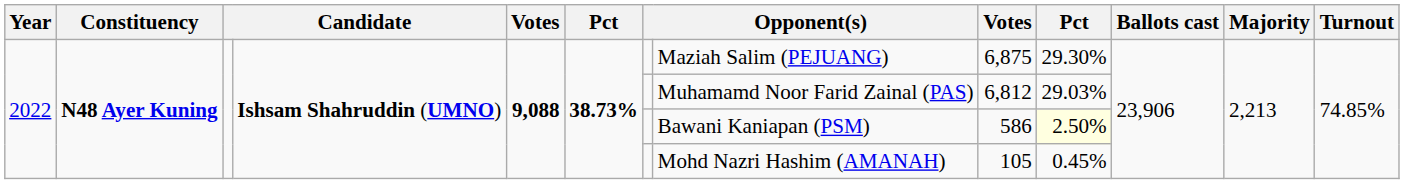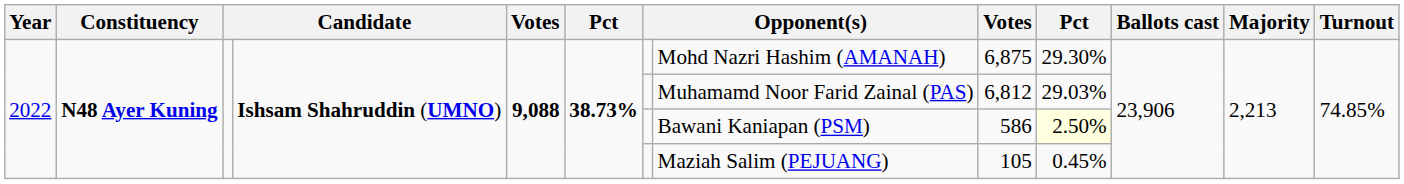(773, 56) Maziah Salim (PEJUANG) -> (802, 56) Mohd Nazri Hashim (AMANAH)
(802, 161) Mohd Nazri Hashim (AMANAH) -> (773, 161) Maziah Salim (PEJUANG)
